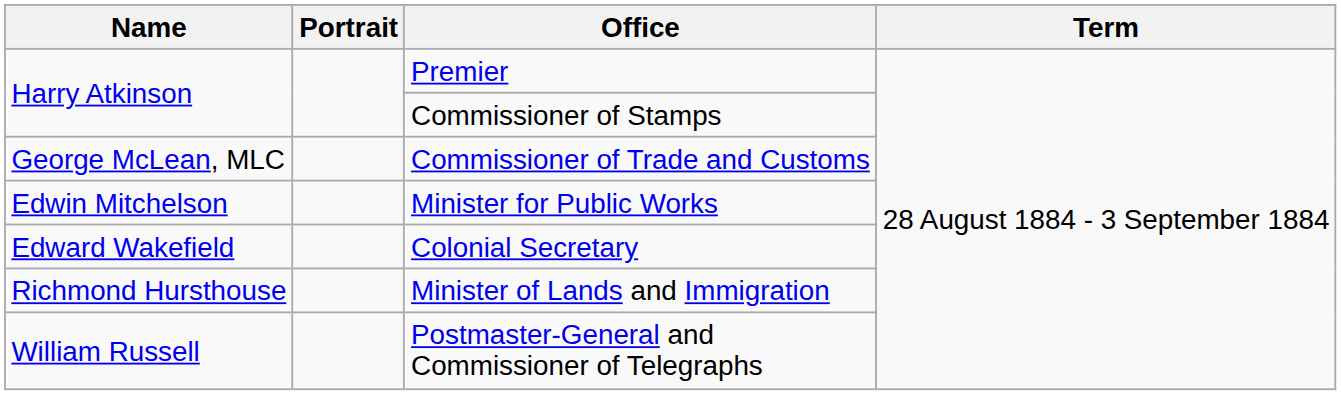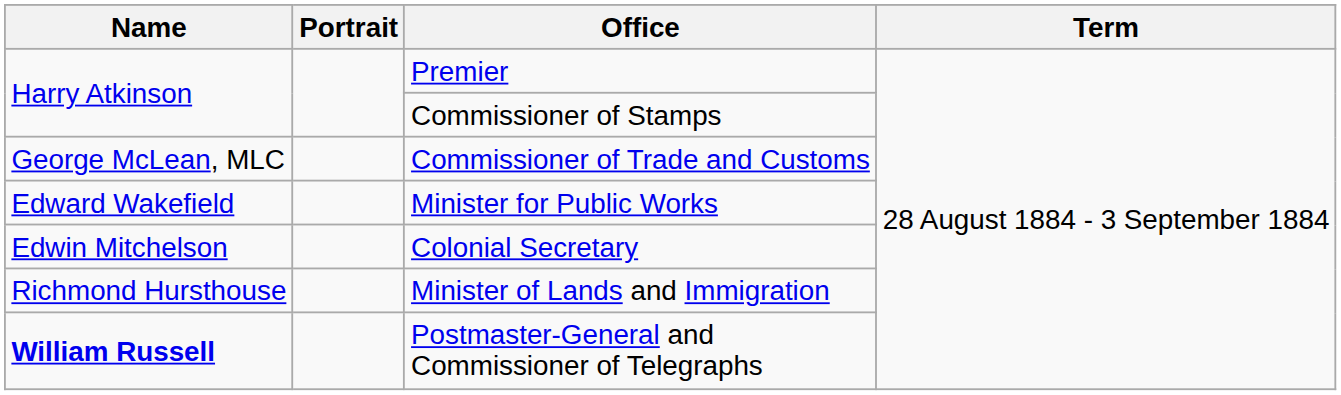(120, 203) Edwin Mitchelson -> (123, 203) Edward Wakefield
(123, 247) Edward Wakefield -> (120, 247) Edwin Mitchelson
(106, 351) normal -> (113, 351) bold
